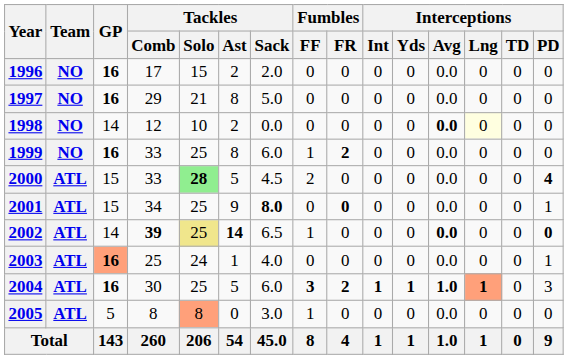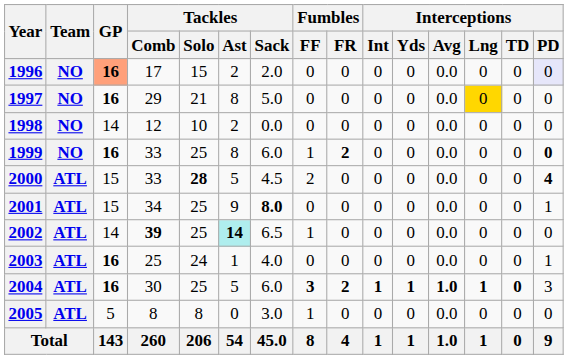(111, 71) no background -> (111, 71) lightsalmon background
(548, 71) no background -> (548, 71) lavender background
(483, 98) no background -> (483, 98) gold background
(447, 125) bold -> (447, 125) normal
(483, 125) lightyellow background -> (483, 125) no background
(548, 152) normal -> (548, 152) bold
(199, 179) lightgreen background -> (199, 179) no background
(345, 206) bold -> (345, 206) normal
(199, 233) khaki background -> (199, 233) no background
(234, 233) no background -> (234, 233) paleturquoise background
(447, 233) bold -> (447, 233) normal
(548, 233) bold -> (548, 233) normal
(111, 260) lightsalmon background -> (111, 260) no background
(483, 286) lightsalmon background -> (483, 286) no background
(517, 286) normal -> (517, 286) bold
(199, 313) lightsalmon background -> (199, 313) no background
